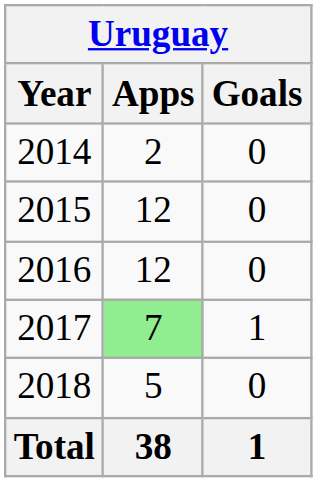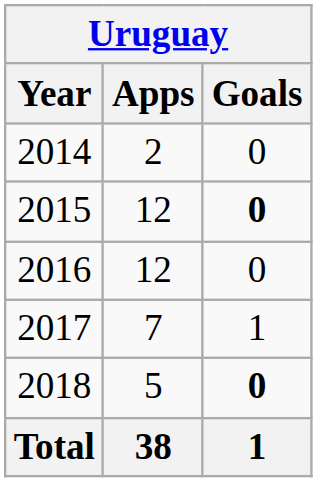(257, 210) normal -> (257, 210) bold
(153, 328) lightgreen background -> (153, 328) no background
(257, 387) normal -> (257, 387) bold
